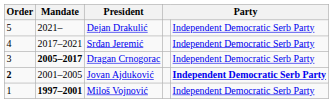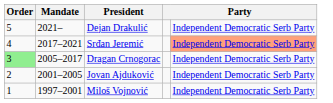(244, 43) no background -> (244, 43) lightsalmon background
(9, 59) no background -> (9, 59) lightgreen background
(60, 59) bold -> (60, 59) normal
(9, 75) bold -> (9, 75) normal
(249, 75) bold -> (244, 75) normal
(60, 91) bold -> (60, 91) normal
